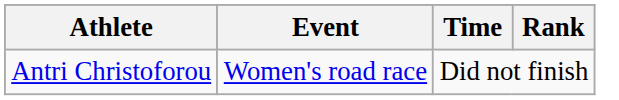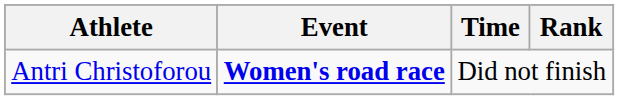(325, 71) normal -> (334, 71) bold
